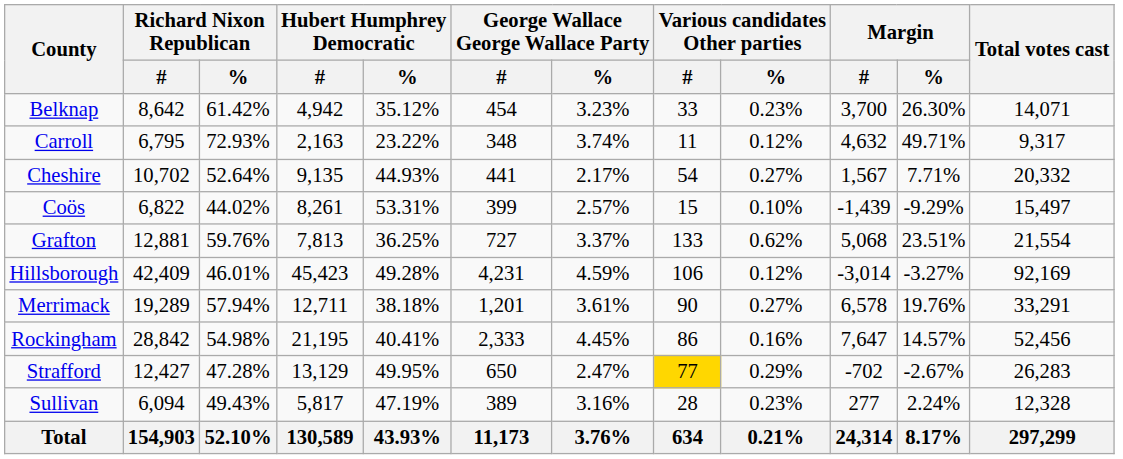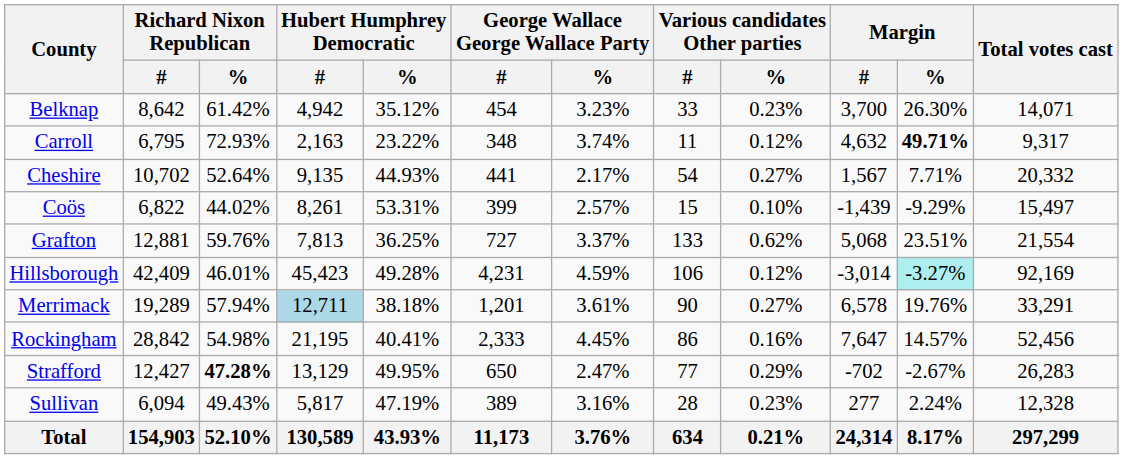(934, 142) normal -> (935, 142) bold
(934, 273) no background -> (935, 273) paleturquoise background
(320, 305) no background -> (320, 305) lightblue background
(238, 371) normal -> (238, 371) bold
(687, 371) gold background -> (687, 371) no background
